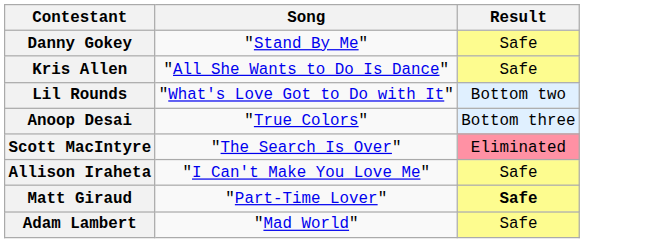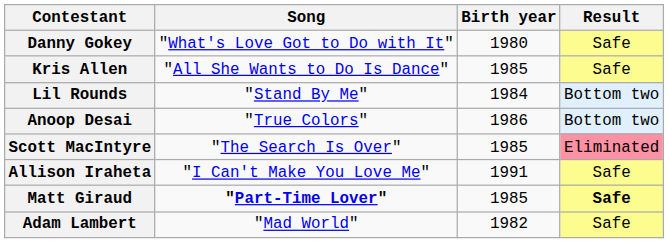+ column: (509, 18)
(306, 43) "Stand By Me" -> (306, 43) "What's Love Got to Do with It"
(306, 95) "What's Love Got to Do with It" -> (306, 95) "Stand By Me"
(518, 121) Bottom three -> (612, 121) Bottom two
(306, 198) normal -> (306, 198) bold
